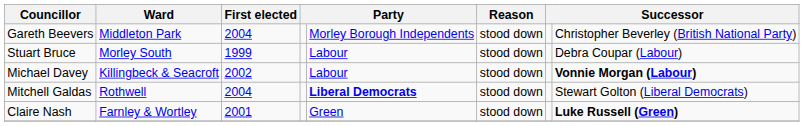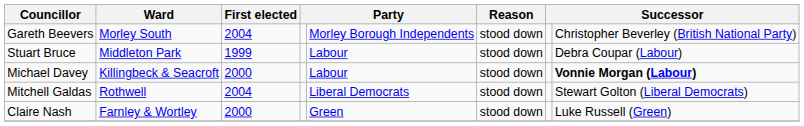(140, 34) Middleton Park -> (135, 34) Morley South
(135, 53) Morley South -> (140, 53) Middleton Park
(238, 73) 2002 -> (238, 73) 2000
(363, 92) bold -> (359, 92) normal
(238, 112) 2001 -> (238, 112) 2000
(617, 112) bold -> (613, 112) normal
